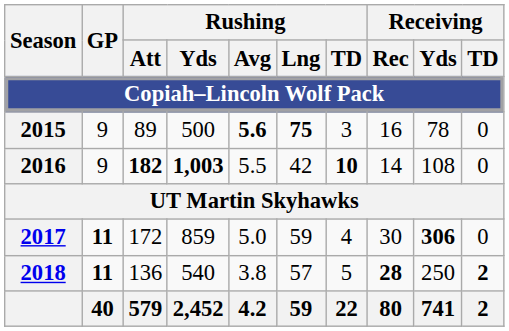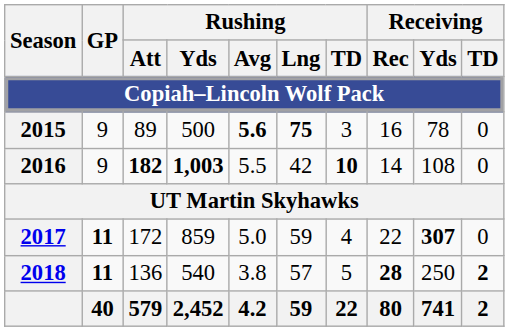(391, 237) 30 -> (391, 237) 22
(438, 237) 306 -> (438, 237) 307
